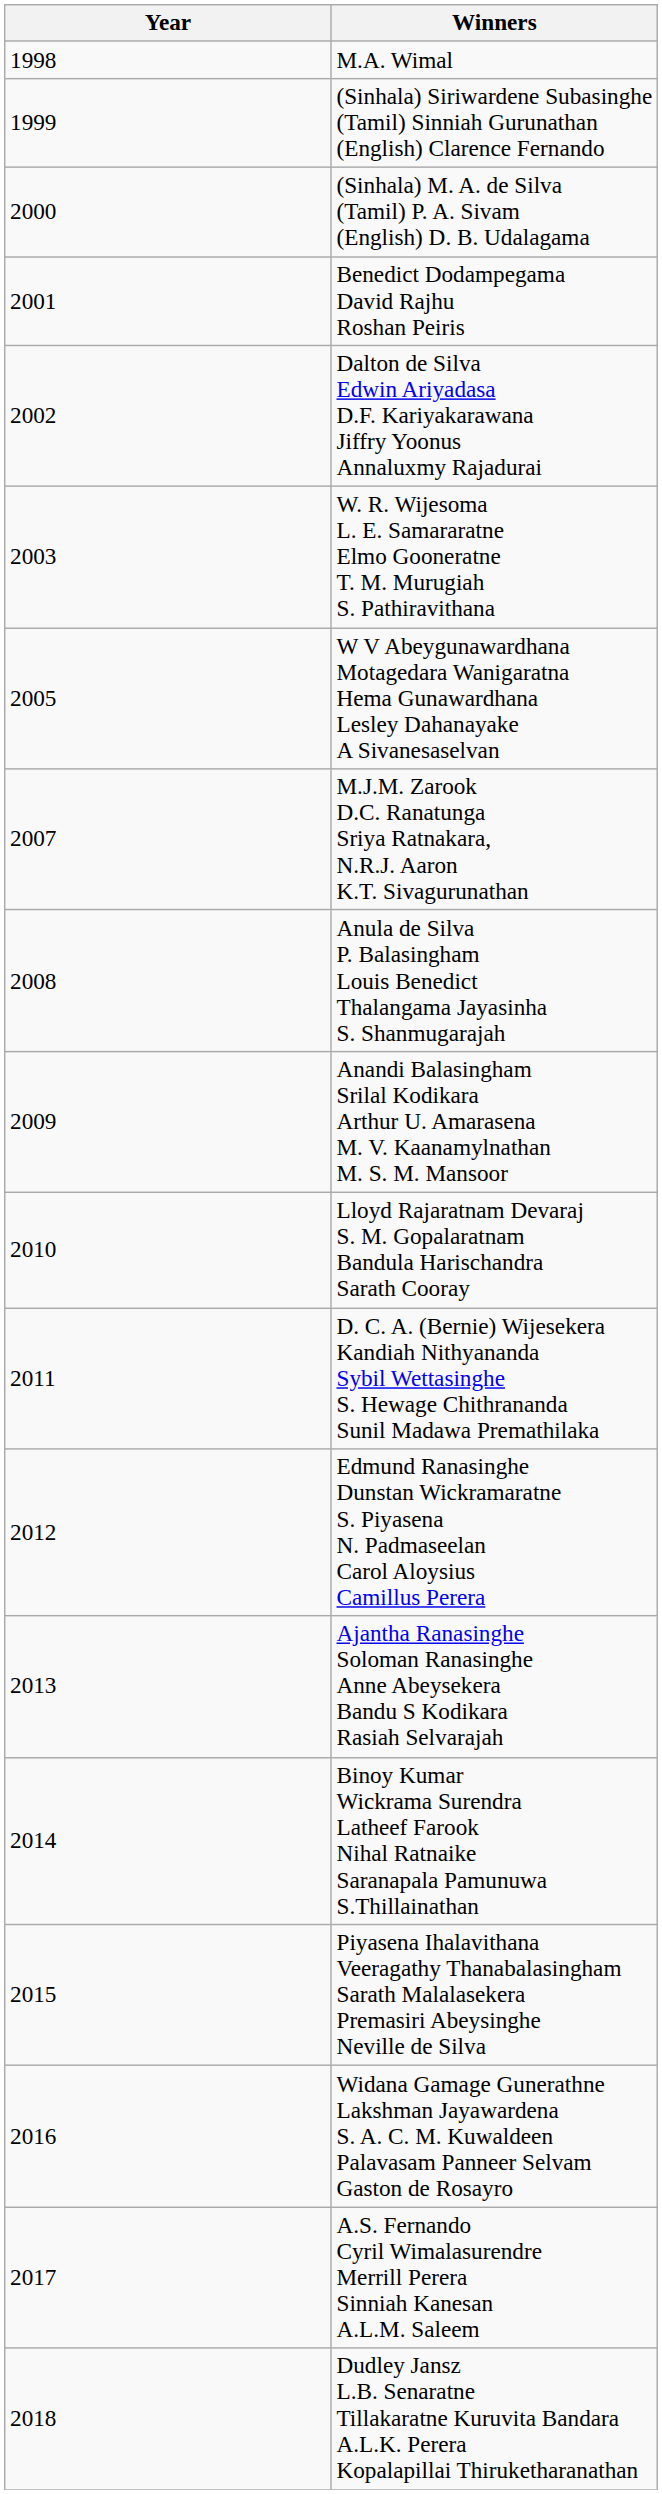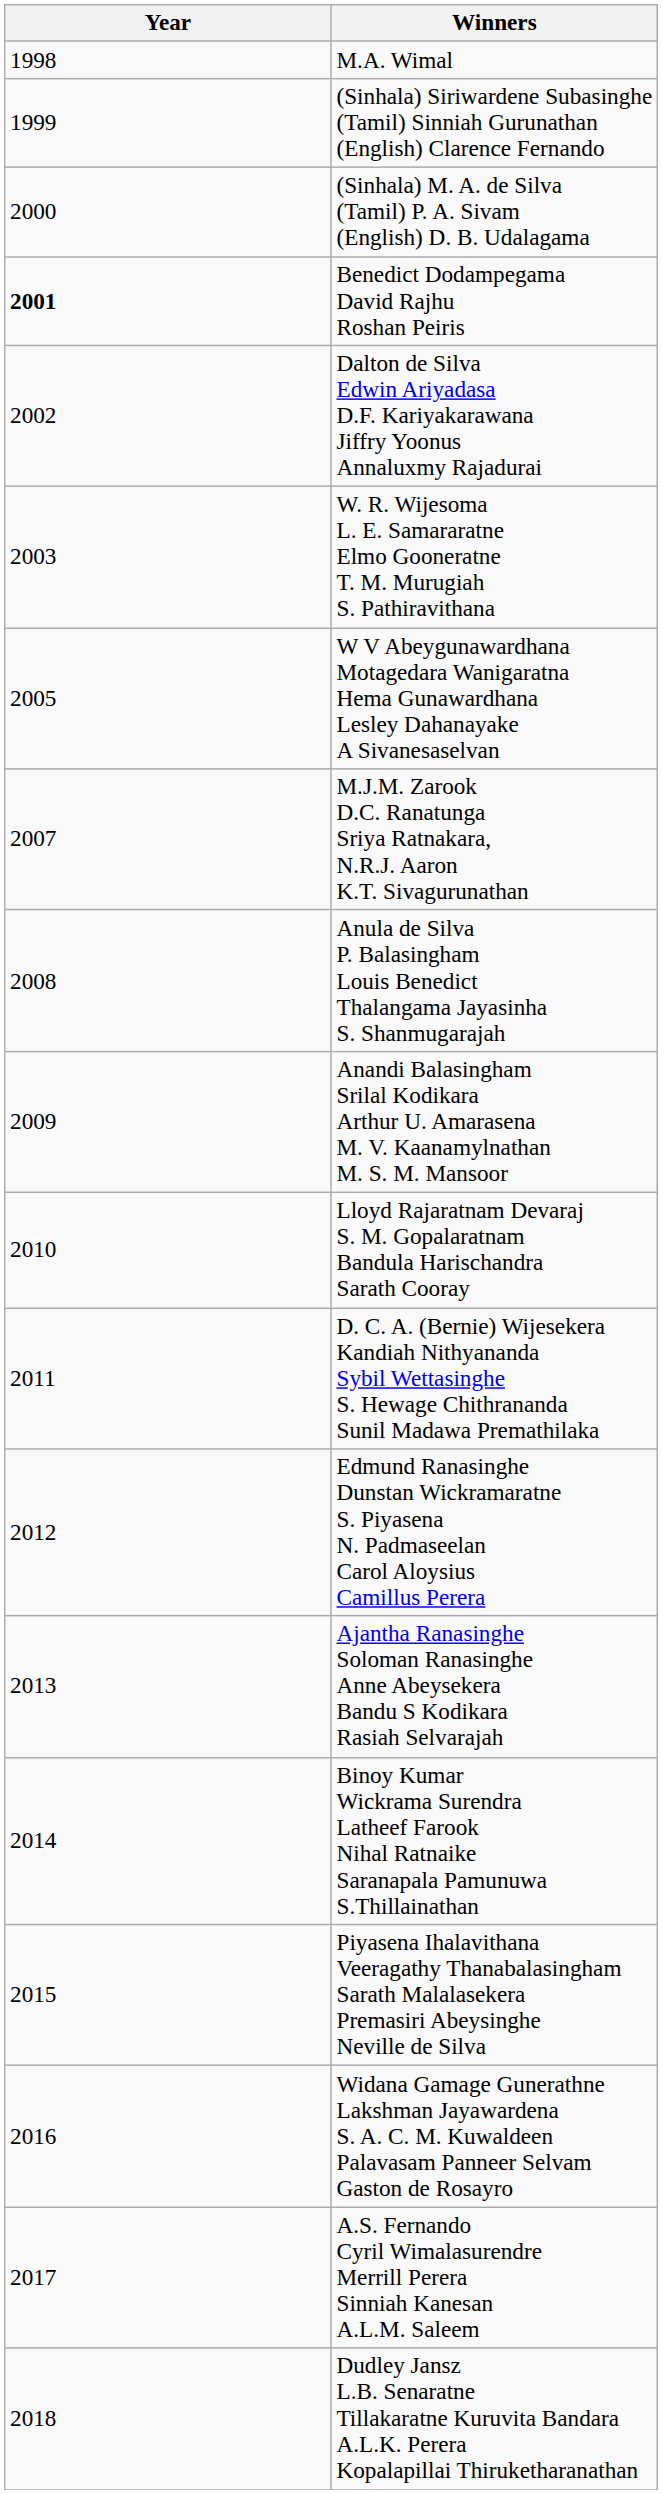(33, 300) normal -> (33, 300) bold
